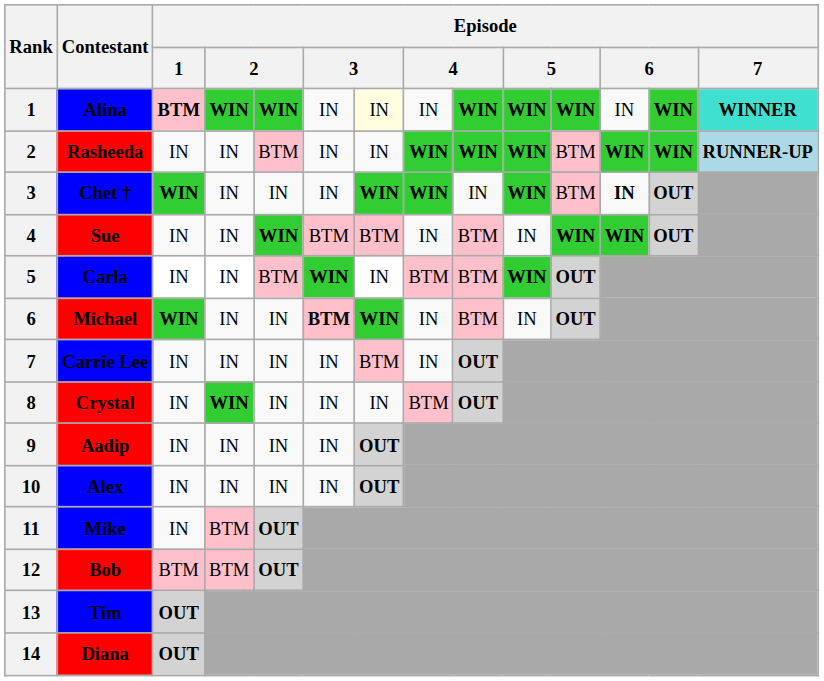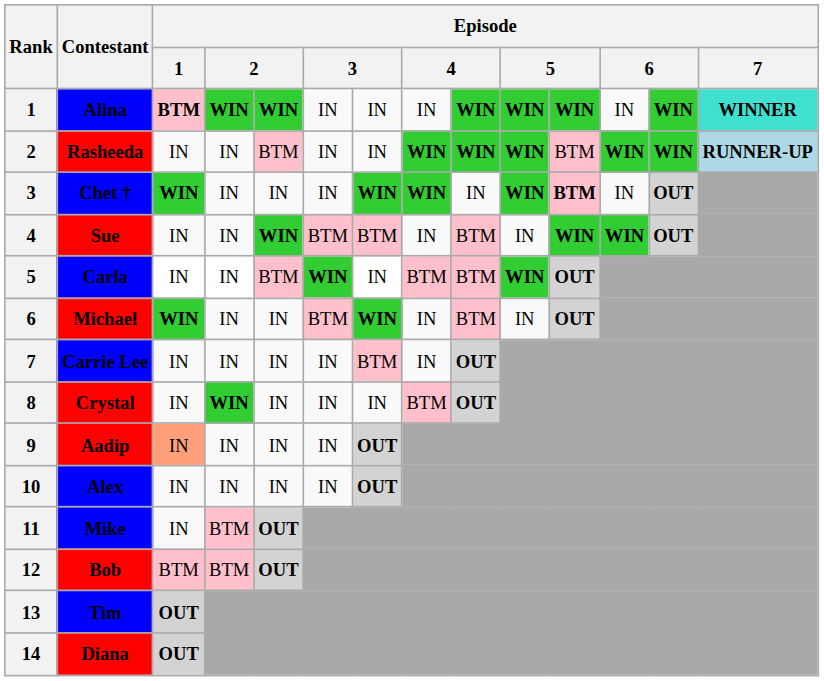(379, 110) lightyellow background -> (377, 110) no background
(576, 194) normal -> (575, 194) bold
(624, 194) bold -> (624, 194) normal
(329, 319) bold -> (328, 319) normal
(179, 445) no background -> (179, 445) lightsalmon background
